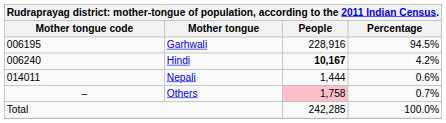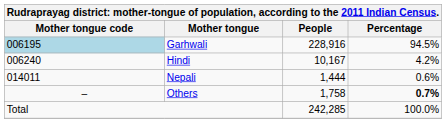(24, 45) no background -> (24, 45) lightblue background
(330, 61) bold -> (330, 61) normal
(333, 93) pink background -> (333, 93) no background
(427, 93) normal -> (427, 93) bold
